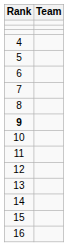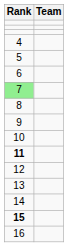(19, 90) no background -> (19, 90) lightgreen background
(19, 122) bold -> (19, 122) normal
(19, 154) normal -> (19, 154) bold
(19, 218) normal -> (19, 218) bold
